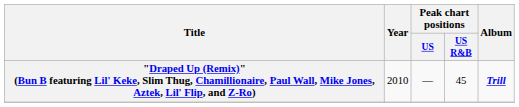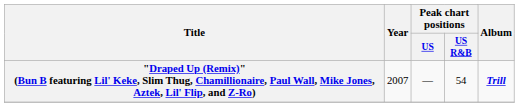(398, 81) 2010 -> (398, 81) 2007
(461, 81) 45 -> (461, 81) 54
